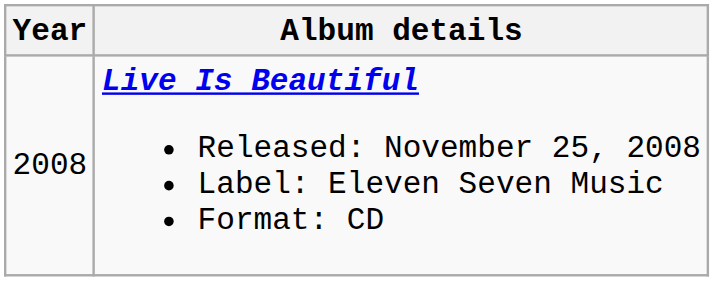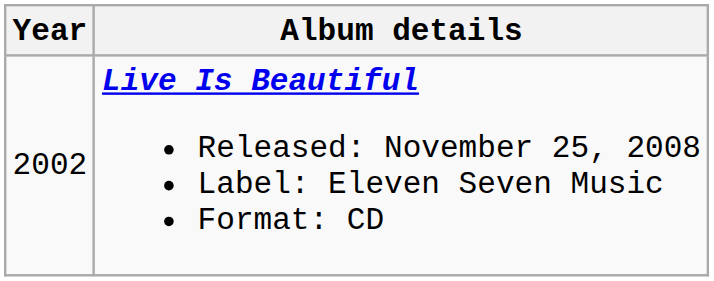(50, 166) 2008 -> (50, 166) 2002
